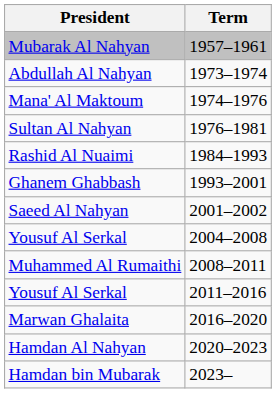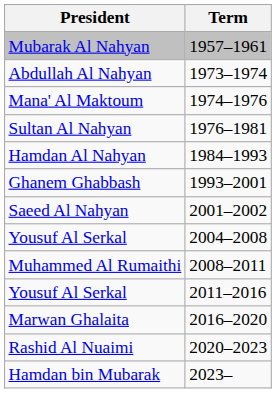(71, 155) Rashid Al Nuaimi -> (77, 155) Hamdan Al Nahyan
(77, 347) Hamdan Al Nahyan -> (71, 347) Rashid Al Nuaimi
